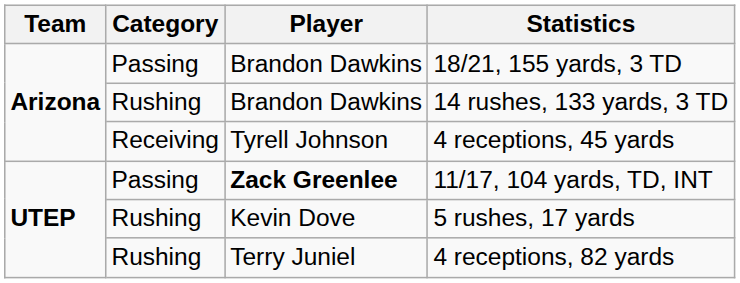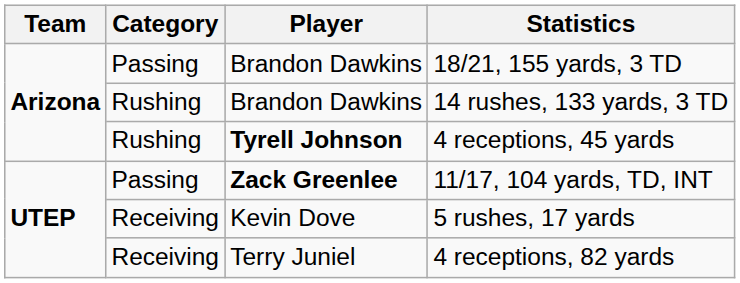(165, 140) Receiving -> (156, 140) Rushing
(309, 140) normal -> (316, 140) bold
(156, 218) Rushing -> (165, 218) Receiving
(156, 257) Rushing -> (165, 257) Receiving
